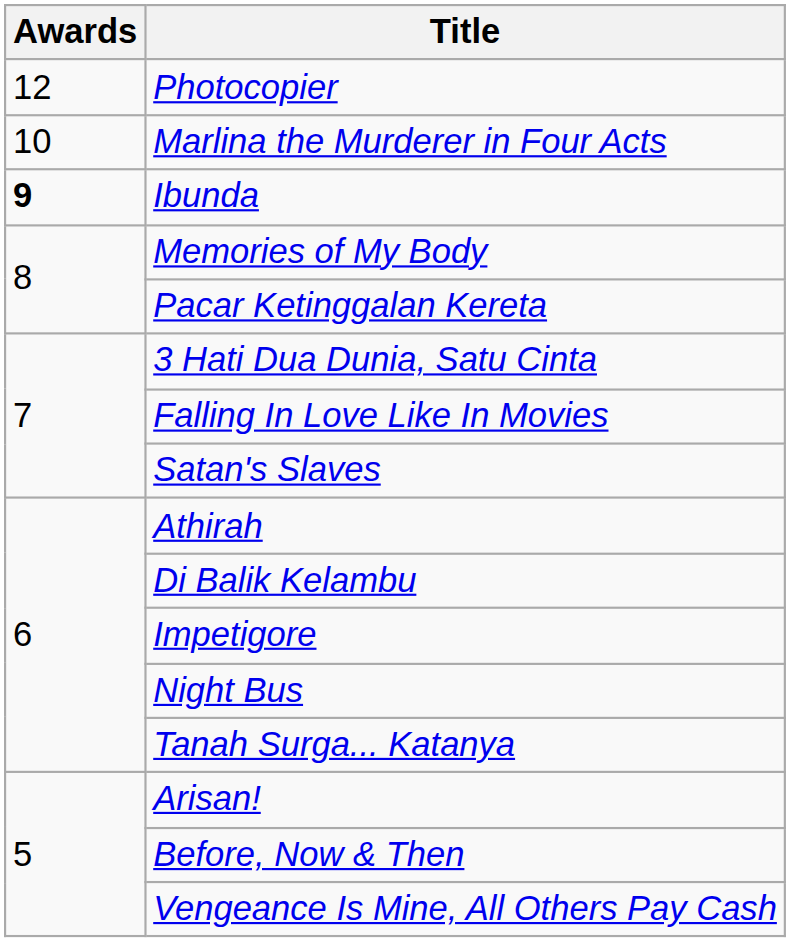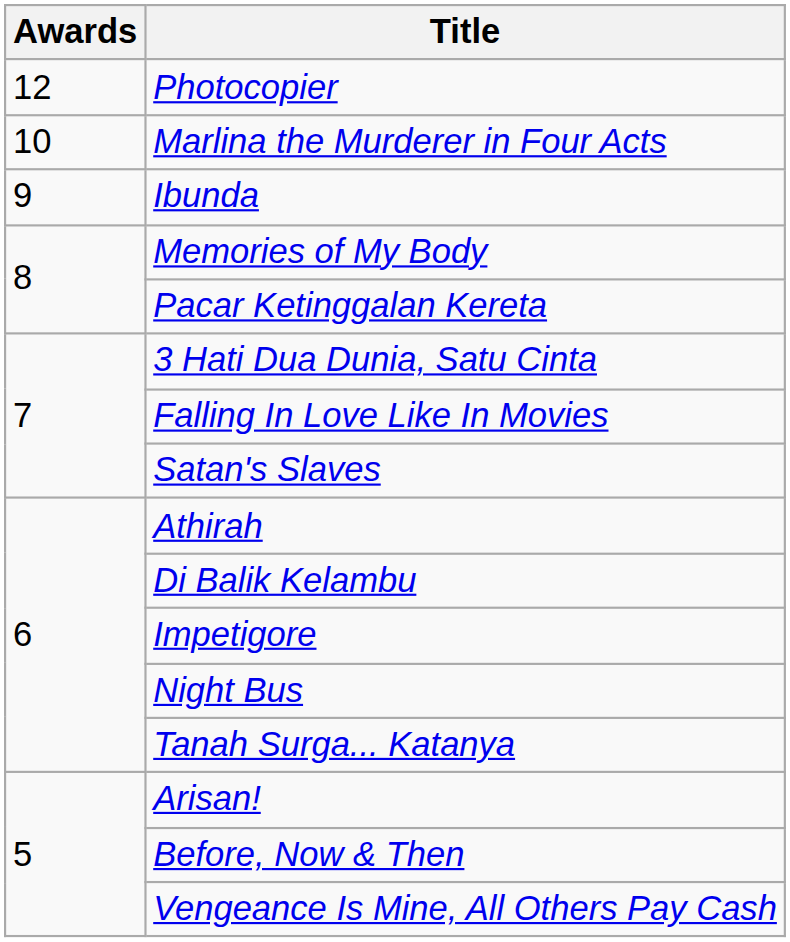(23, 196) bold -> (23, 196) normal
